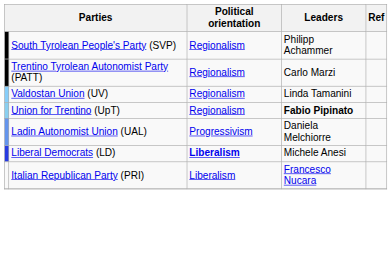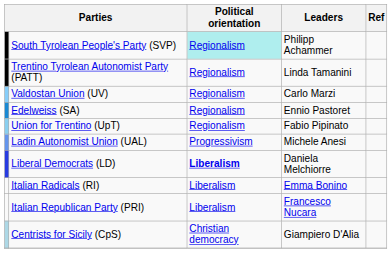(217, 45) no background -> (217, 45) paleturquoise background
(310, 72) Carlo Marzi -> (318, 72) Linda Tamanini
(318, 94) Linda Tamanini -> (310, 94) Carlo Marzi
+ row: (45, 110)
(319, 110) bold -> (316, 126) normal
(307, 132) Daniela Melchiorre -> (315, 142) Michele Anesi
(315, 153) Michele Anesi -> (307, 164) Daniela Melchiorre
+ row: (55, 185)
+ row: (66, 234)
